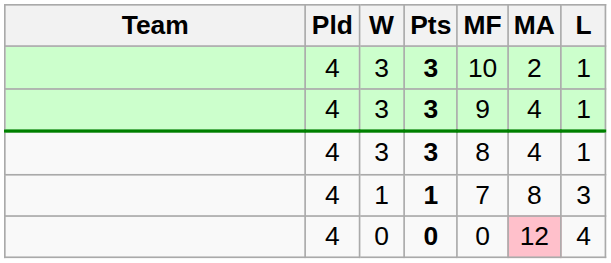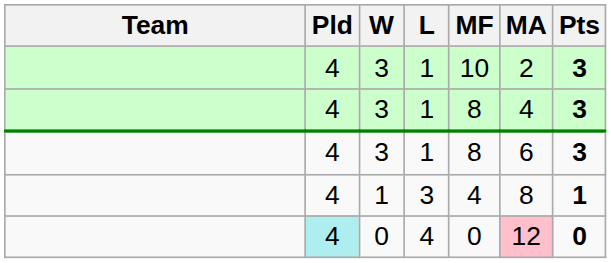columns swapped: (584, 25) <-> (431, 25)
(483, 109) 9 -> (474, 109) 8
(534, 152) 4 -> (526, 152) 6
(483, 194) 7 -> (474, 194) 4
(332, 236) no background -> (332, 236) paleturquoise background
